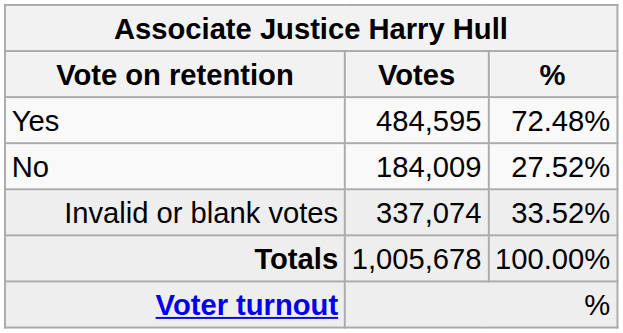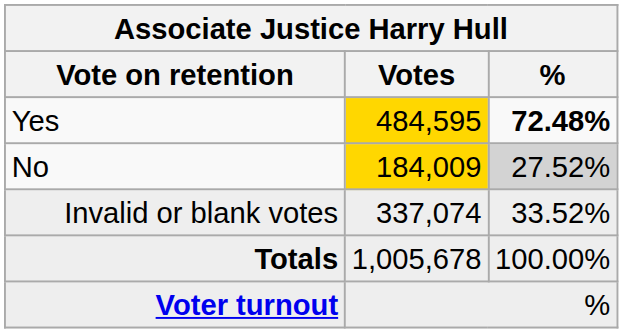(429, 121) no background -> (429, 121) gold background
(561, 121) normal -> (561, 121) bold
(429, 167) no background -> (429, 167) gold background
(561, 167) no background -> (561, 167) lightgrey background
